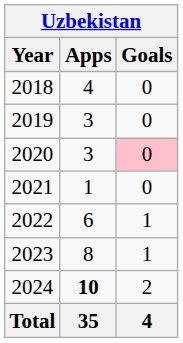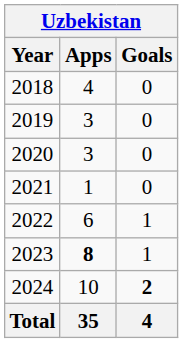(147, 154) pink background -> (147, 154) no background
(88, 253) normal -> (88, 253) bold
(88, 287) bold -> (88, 287) normal
(147, 287) normal -> (147, 287) bold
